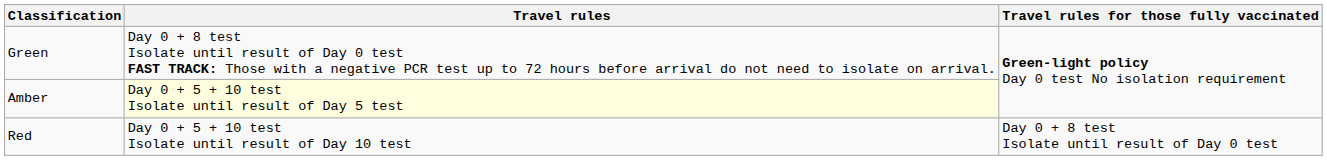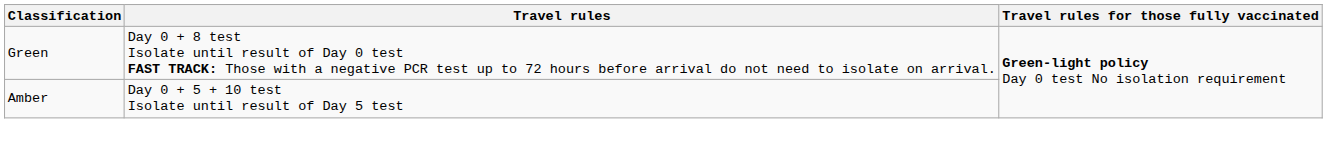(266, 99) lightyellow background -> (266, 99) no background
- row: (20, 136)
